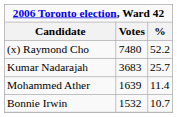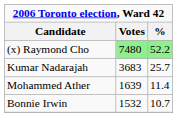(130, 49) no background -> (130, 49) lightgreen background
(160, 49) no background -> (160, 49) lightgreen background
